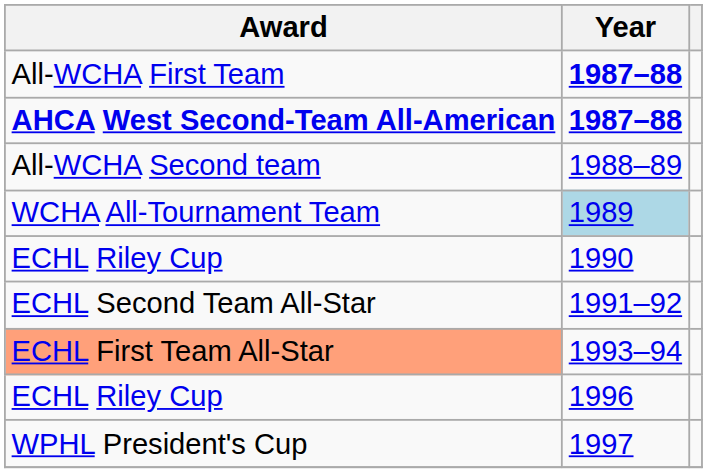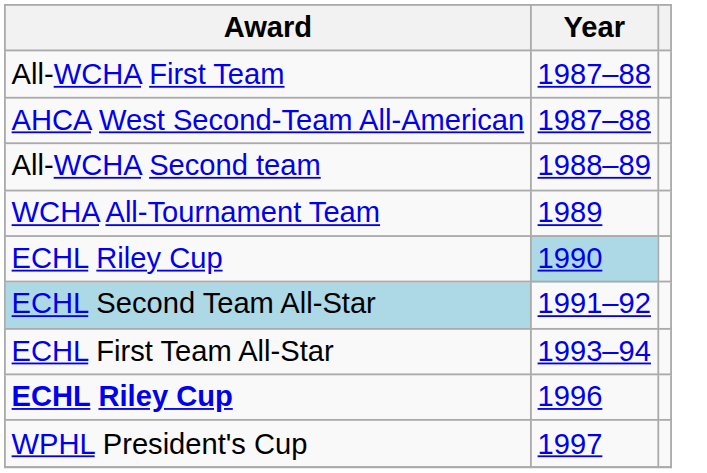(625, 73) bold -> (594, 73) normal
(283, 119) bold -> (268, 119) normal
(625, 119) bold -> (594, 119) normal
(601, 212) lightblue background -> (570, 212) no background
(601, 258) no background -> (570, 258) lightblue background
(194, 304) no background -> (194, 304) lightblue background
(173, 350) lightsalmon background -> (173, 350) no background
(117, 397) normal -> (122, 397) bold
